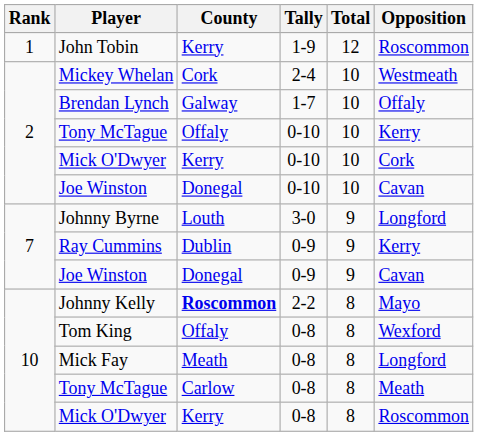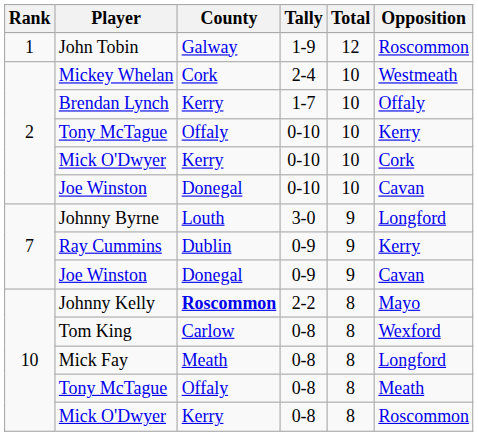(203, 47) Kerry -> (210, 47) Galway
(210, 103) Galway -> (203, 103) Kerry
(205, 331) Offaly -> (208, 331) Carlow
(208, 388) Carlow -> (205, 388) Offaly
